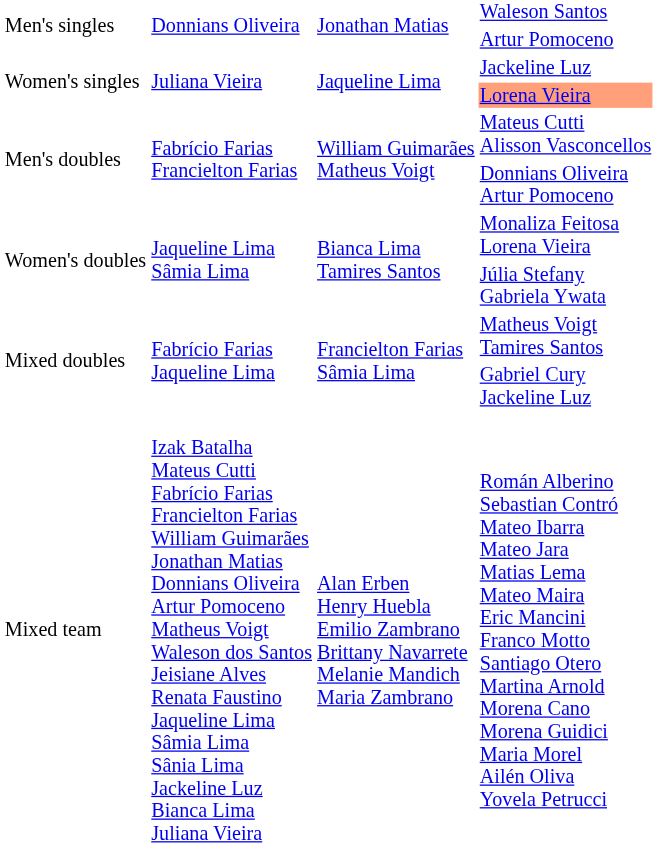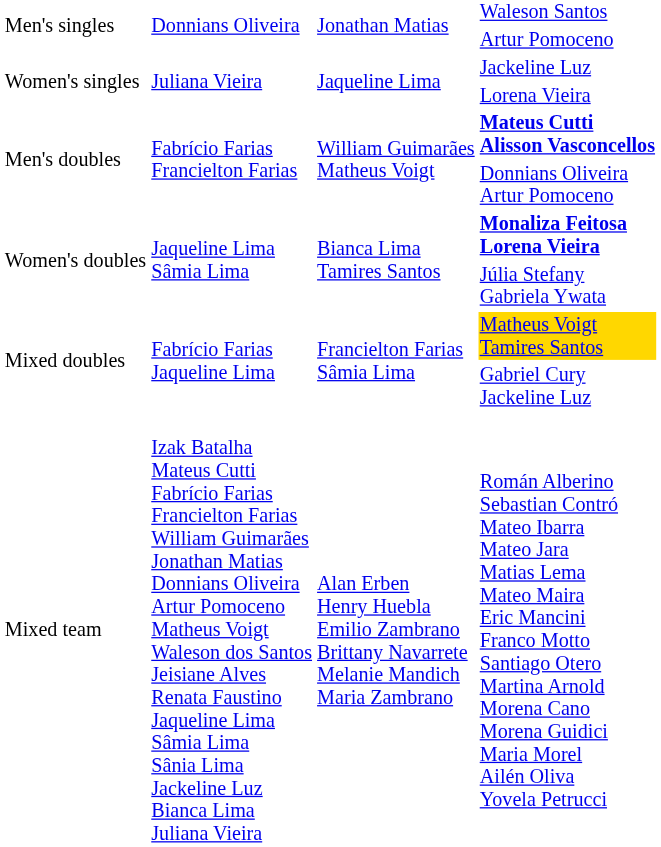(535, 95) lightsalmon background -> (535, 95) no background
(565, 134) normal -> (567, 134) bold
(549, 235) normal -> (553, 235) bold
(541, 335) no background -> (541, 335) gold background
